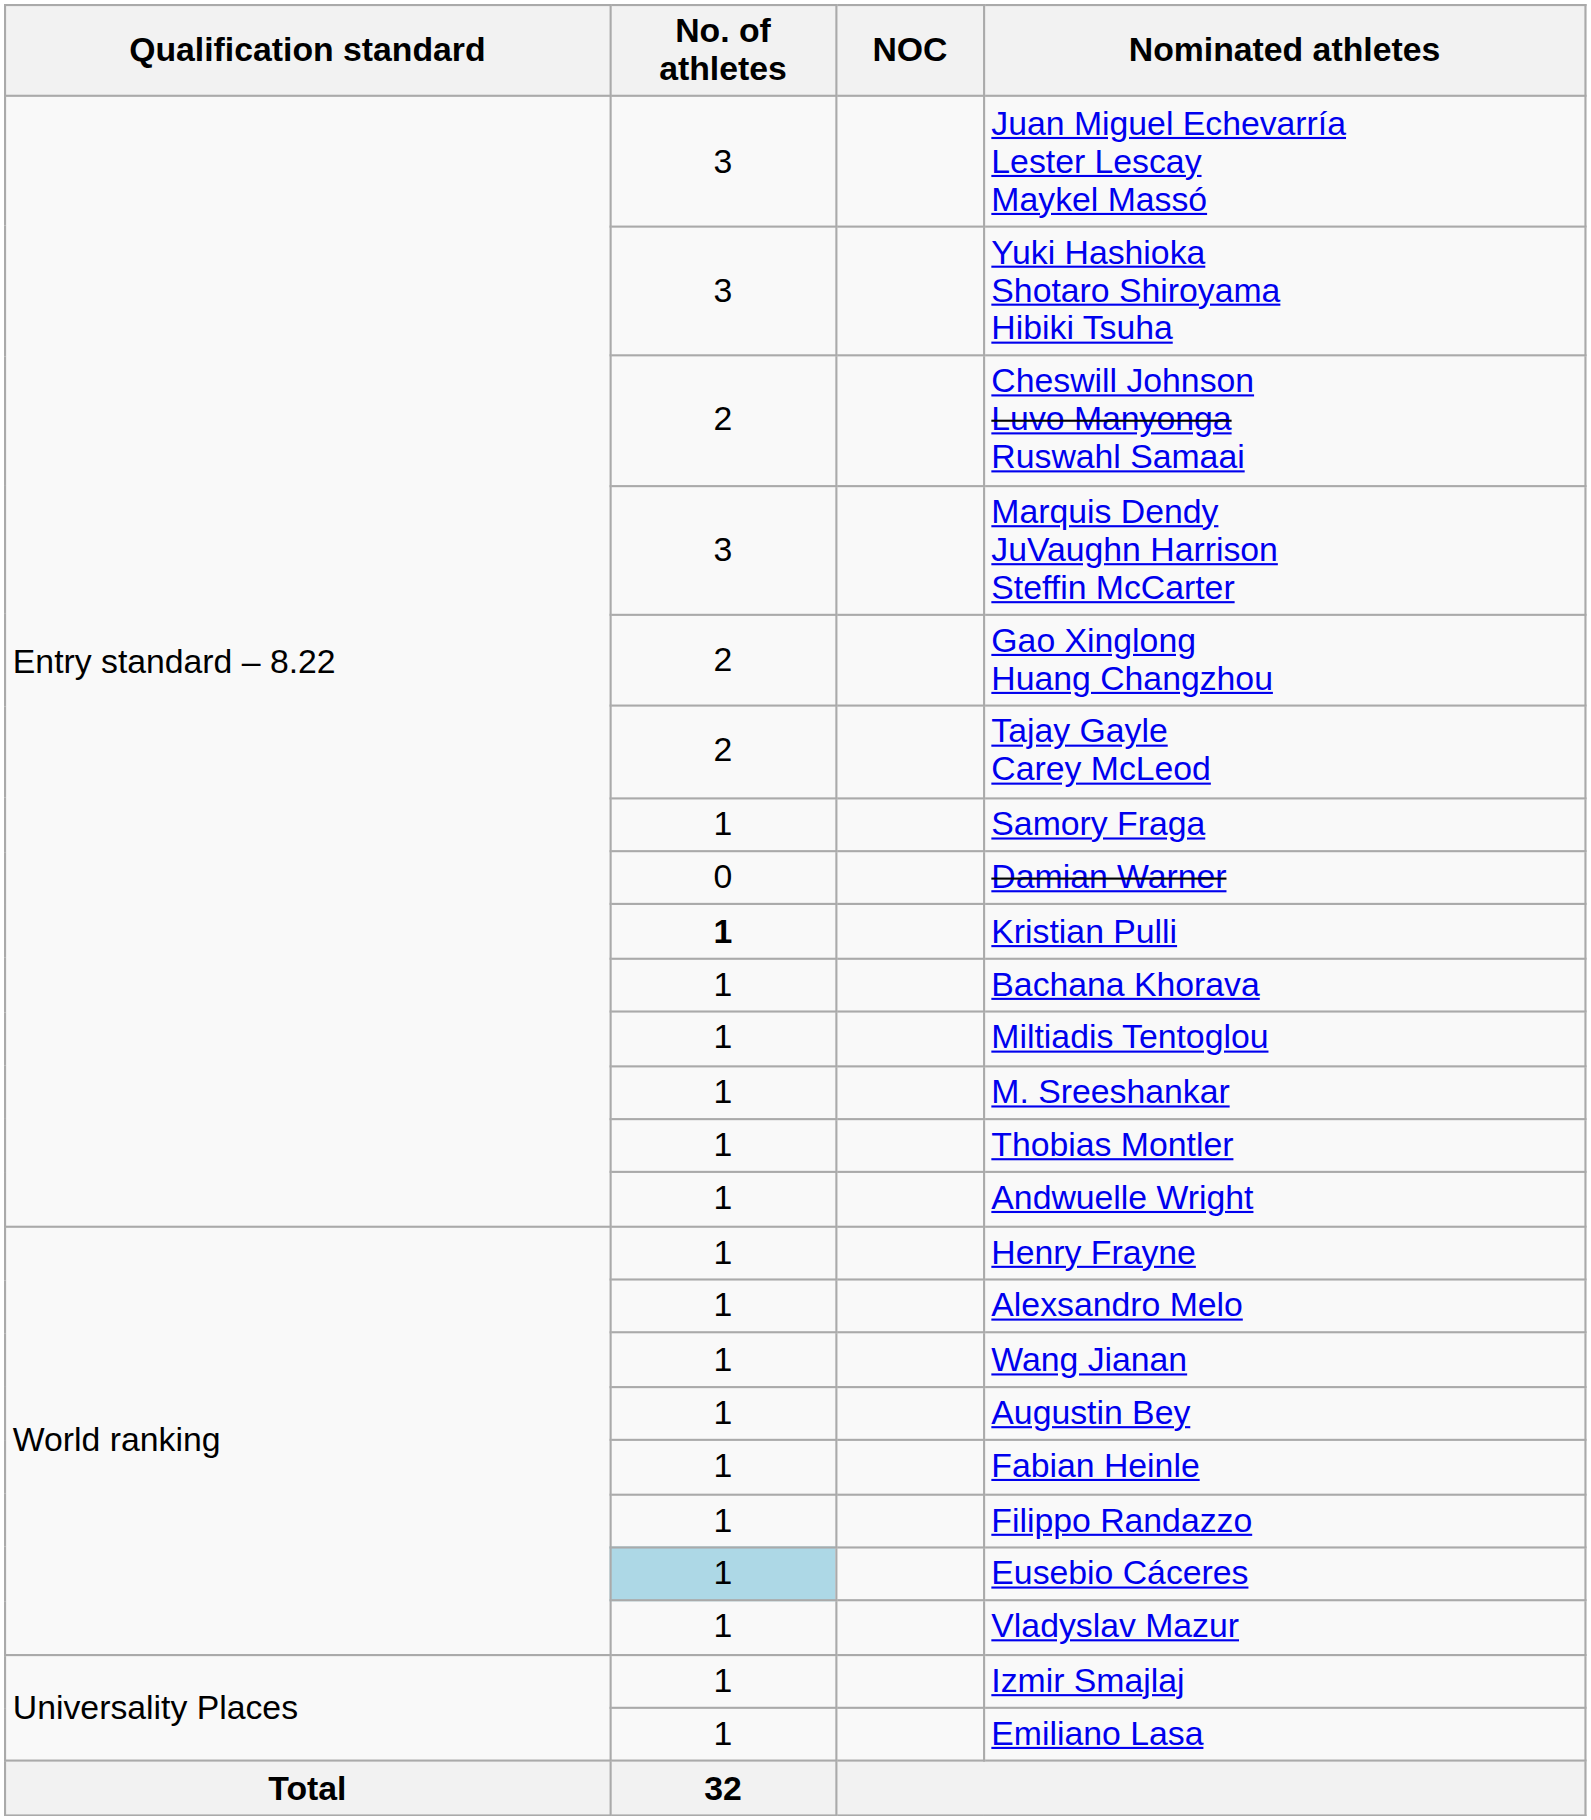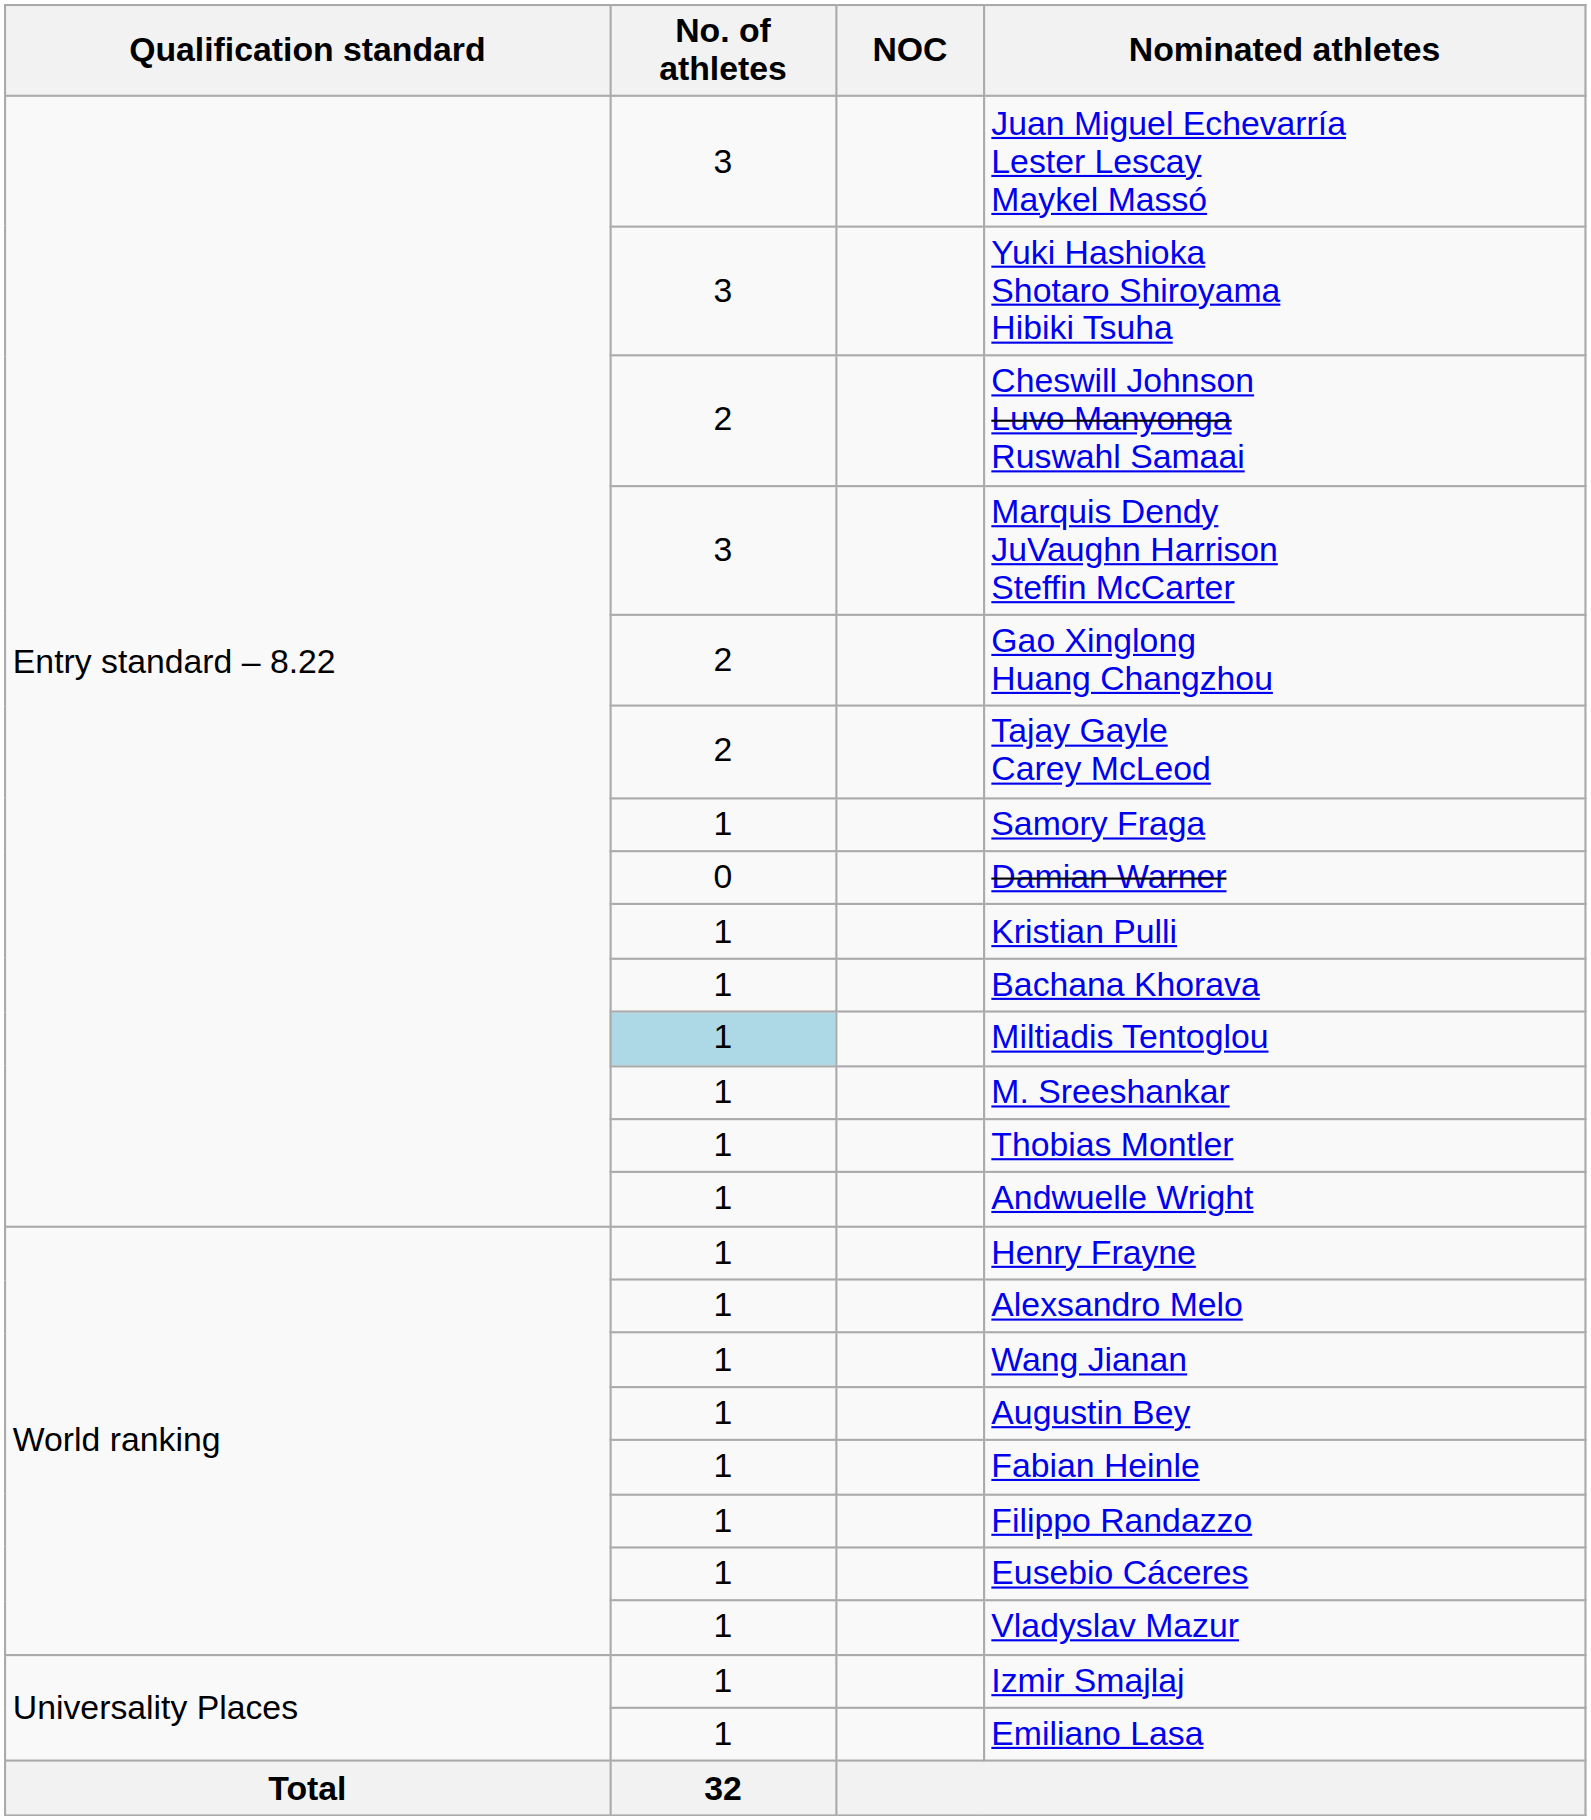(723, 930) bold -> (723, 930) normal
(723, 1038) no background -> (723, 1038) lightblue background
(723, 1573) lightblue background -> (723, 1573) no background
